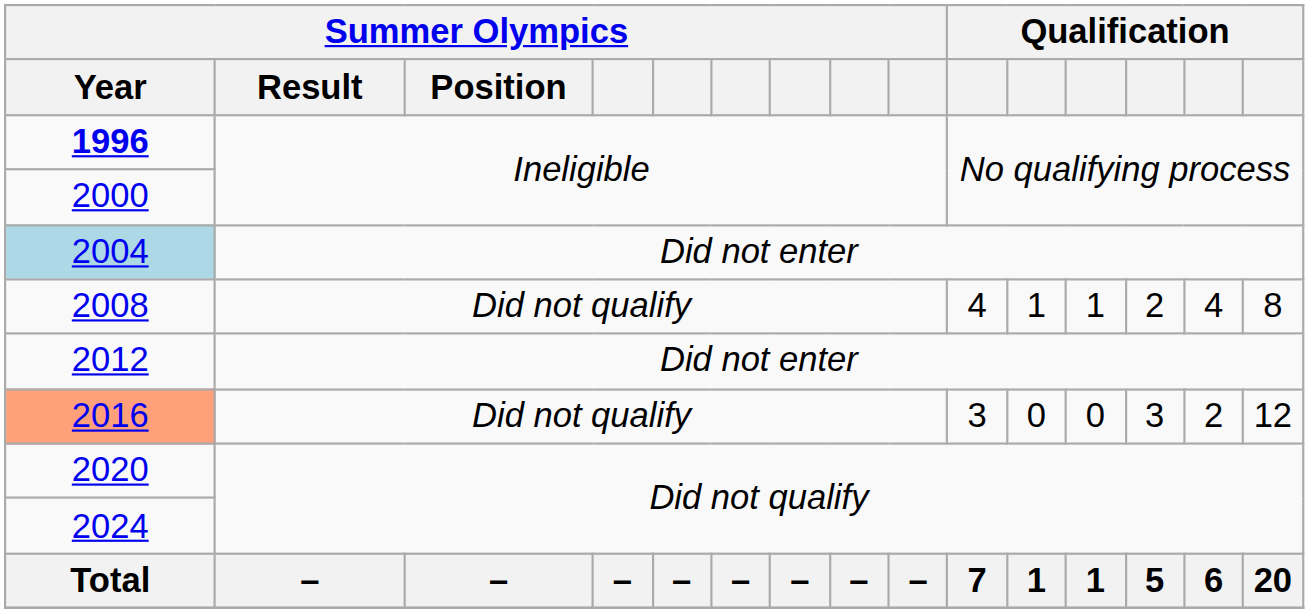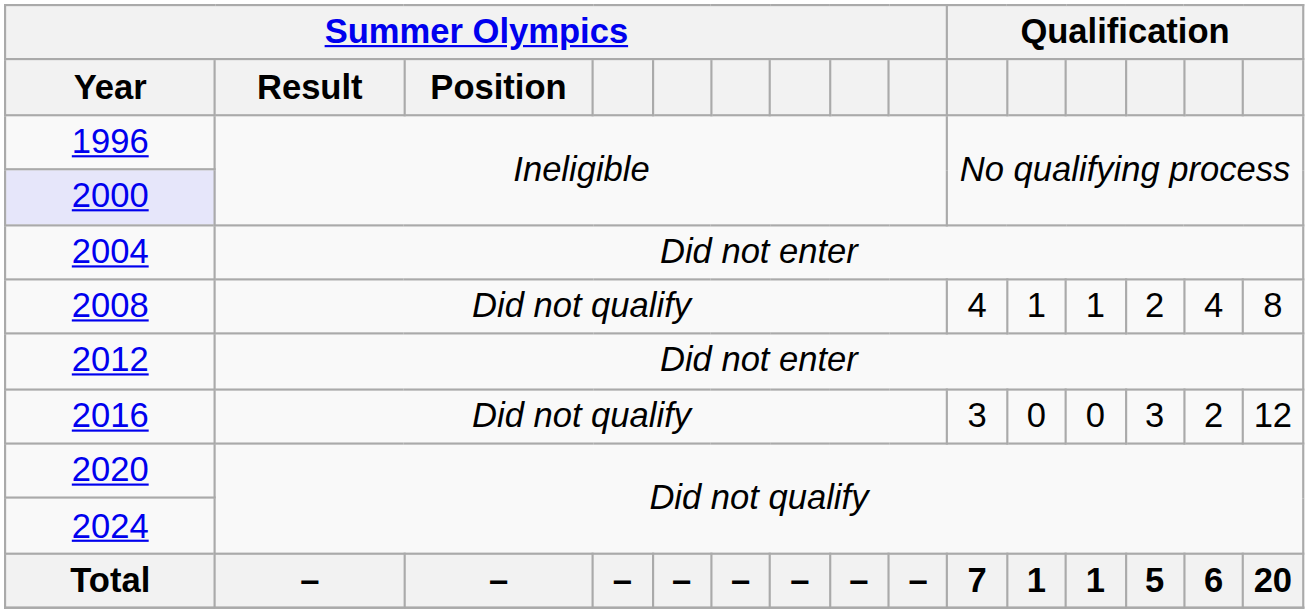(110, 141) bold -> (110, 141) normal
(110, 196) no background -> (110, 196) lavender background
(110, 251) lightblue background -> (110, 251) no background
(110, 415) lightsalmon background -> (110, 415) no background
